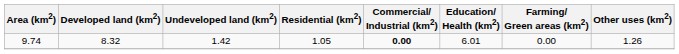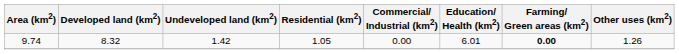(402, 41) bold -> (402, 41) normal
(546, 41) normal -> (546, 41) bold
